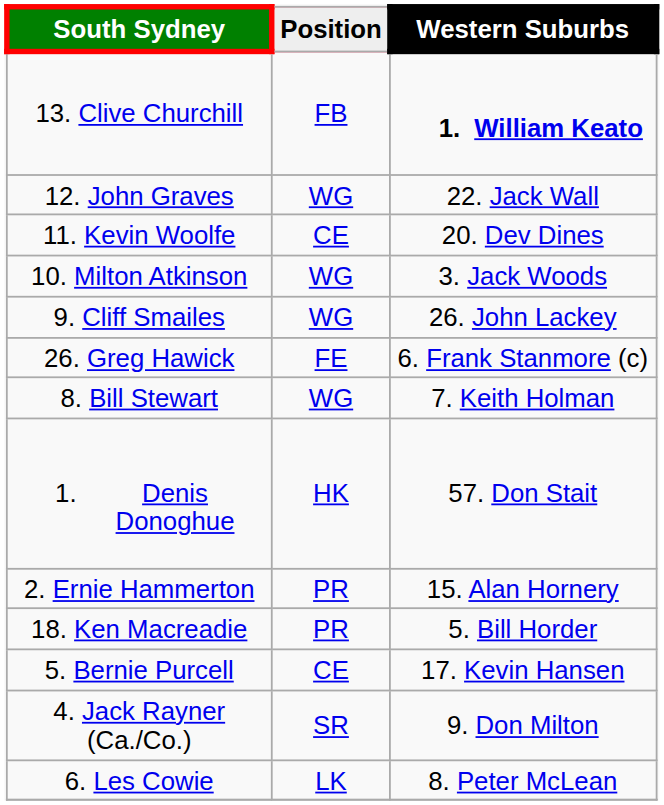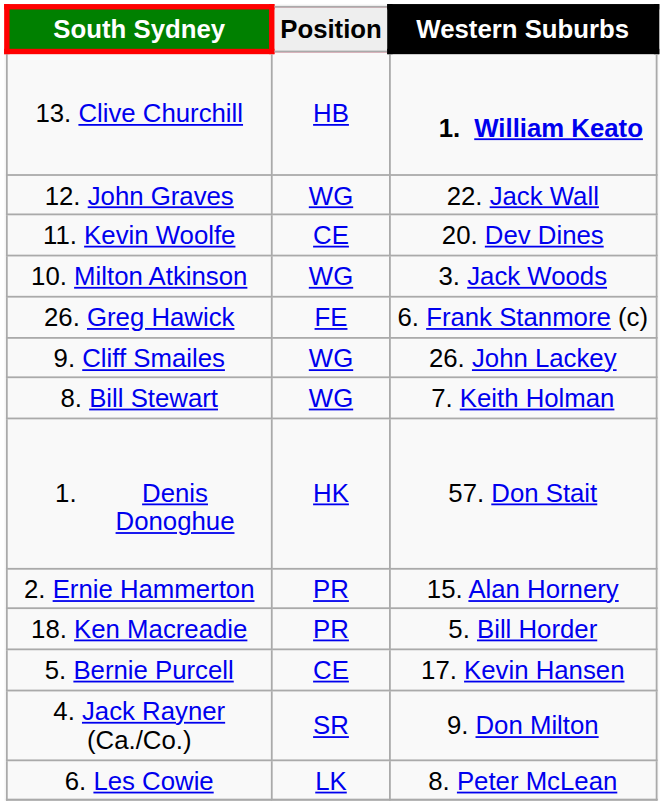(331, 113) FB -> (331, 113) HB
rows swapped: (139, 317) <-> (139, 358)
